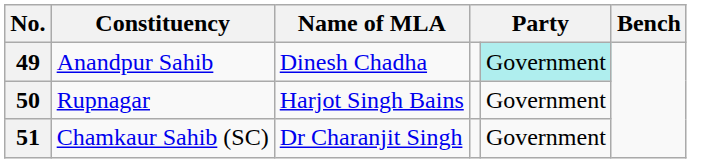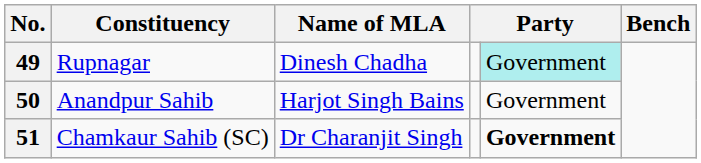(135, 61) Anandpur Sahib -> (103, 61) Rupnagar
(103, 99) Rupnagar -> (135, 99) Anandpur Sahib
(546, 137) normal -> (551, 137) bold
